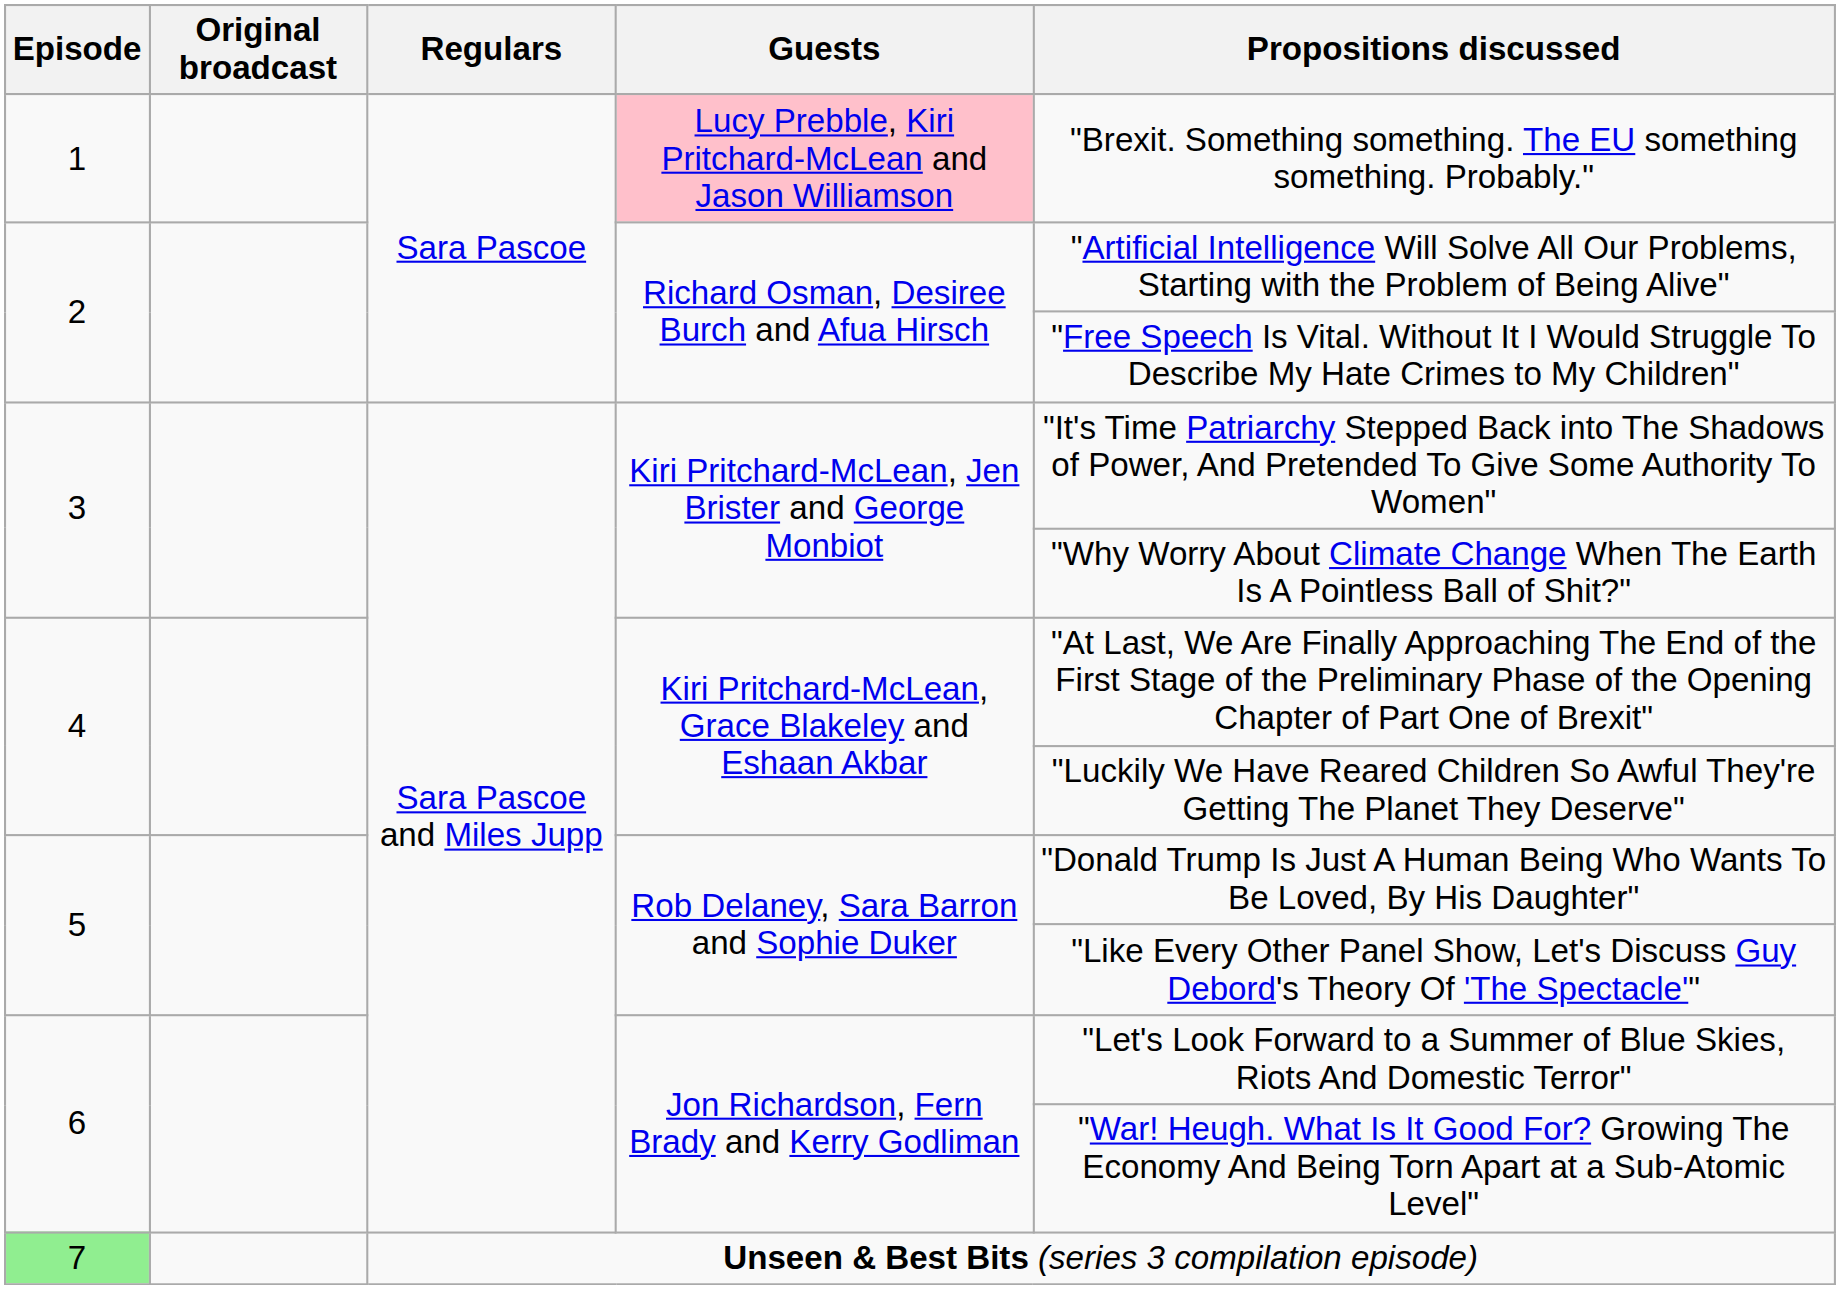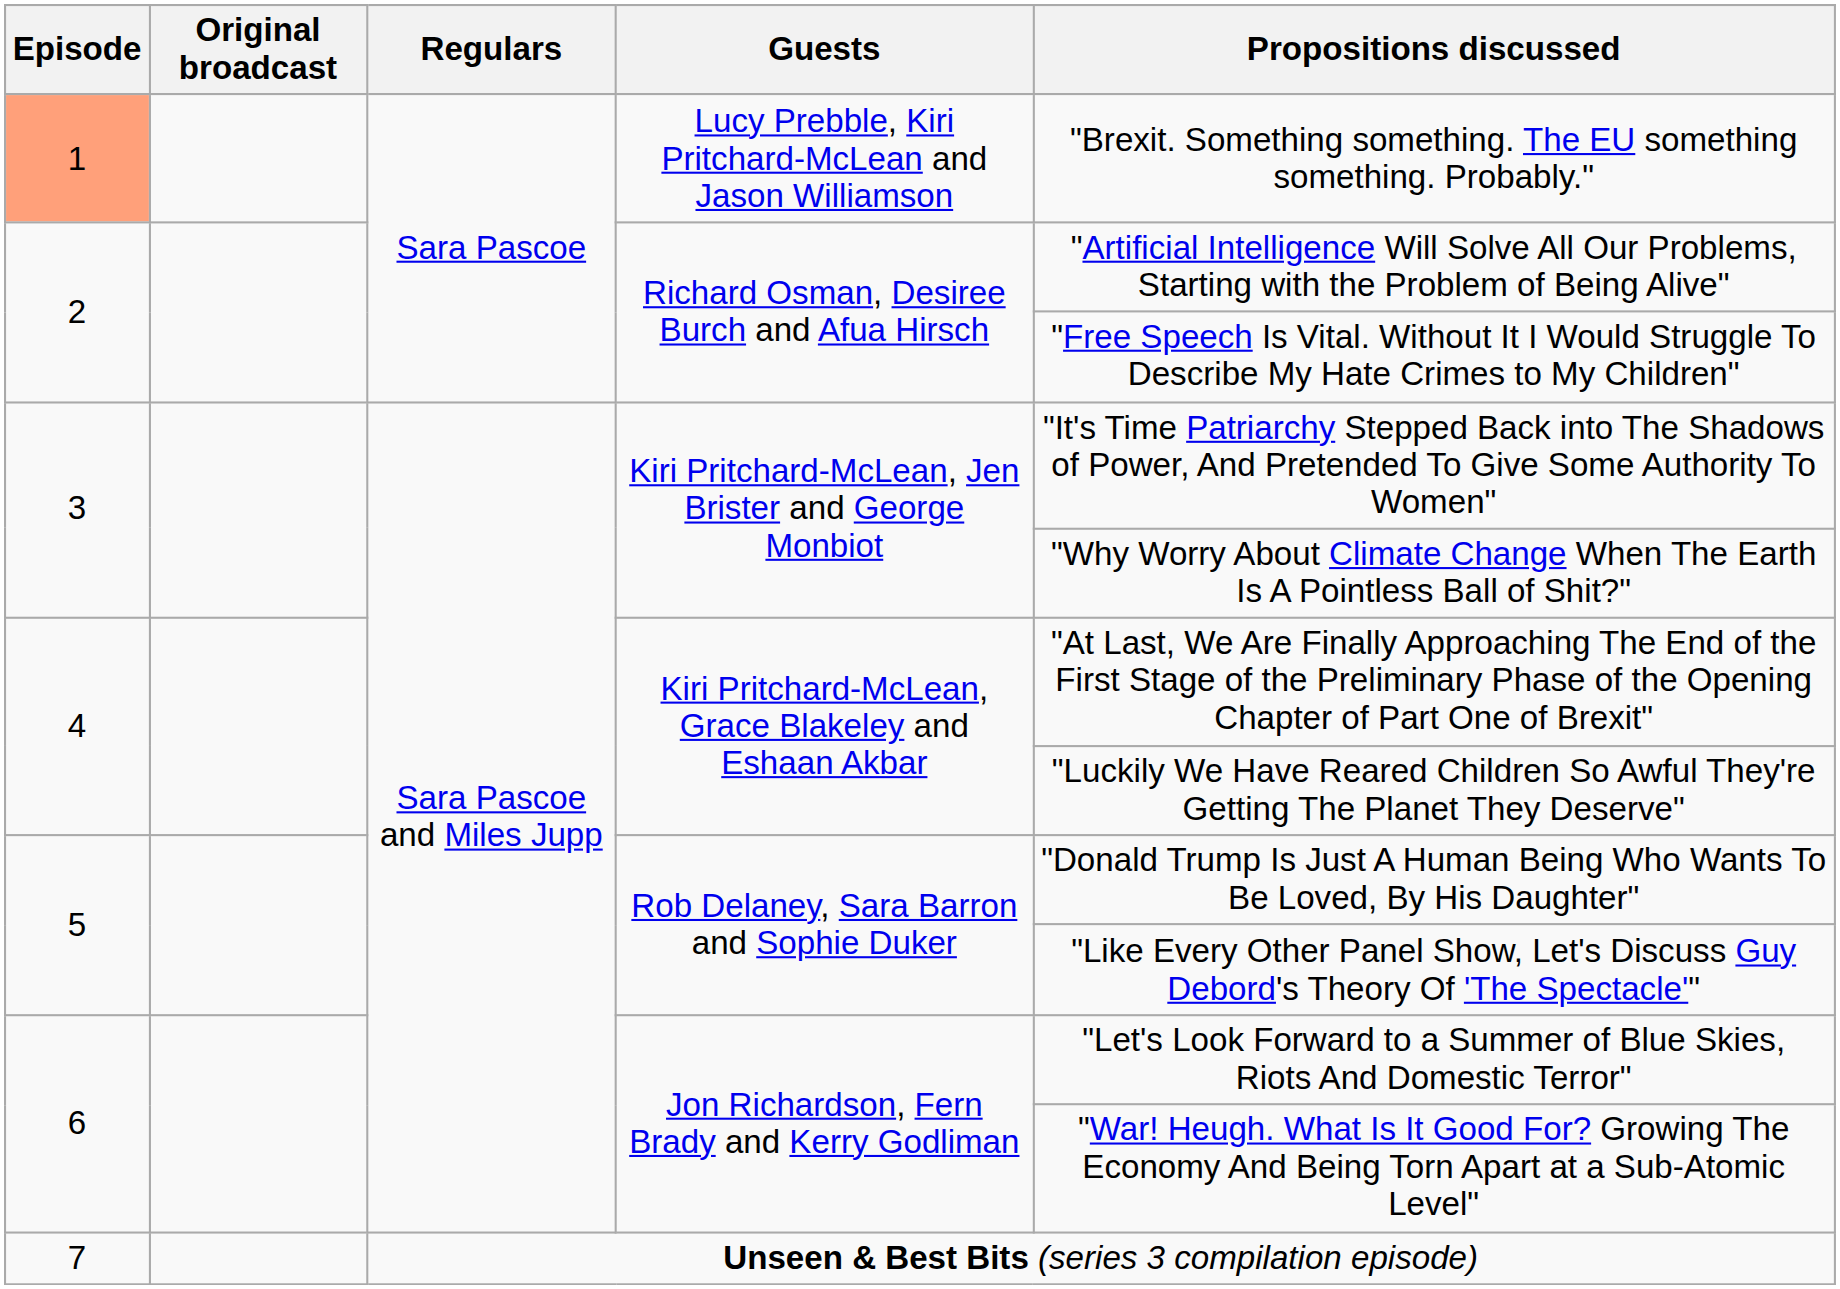(77, 157) no background -> (77, 157) lightsalmon background
(824, 157) pink background -> (824, 157) no background
(77, 1257) lightgreen background -> (77, 1257) no background
